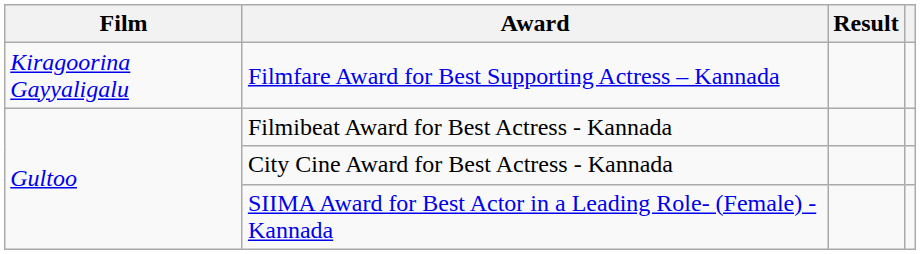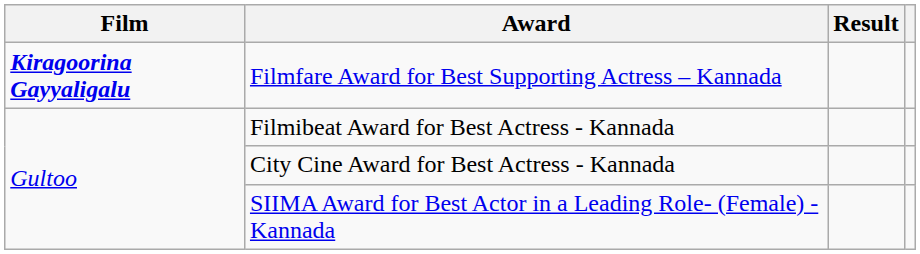(70, 75) normal -> (71, 75) bold
